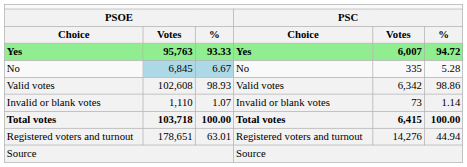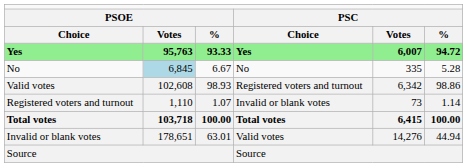(222, 68) lightblue background -> (222, 68) no background
(260, 85) Valid votes -> (299, 85) Registered voters and turnout
(54, 102) Invalid or blank votes -> (70, 102) Registered voters and turnout
(70, 136) Registered voters and turnout -> (54, 136) Invalid or blank votes
(299, 136) Registered voters and turnout -> (260, 136) Valid votes
